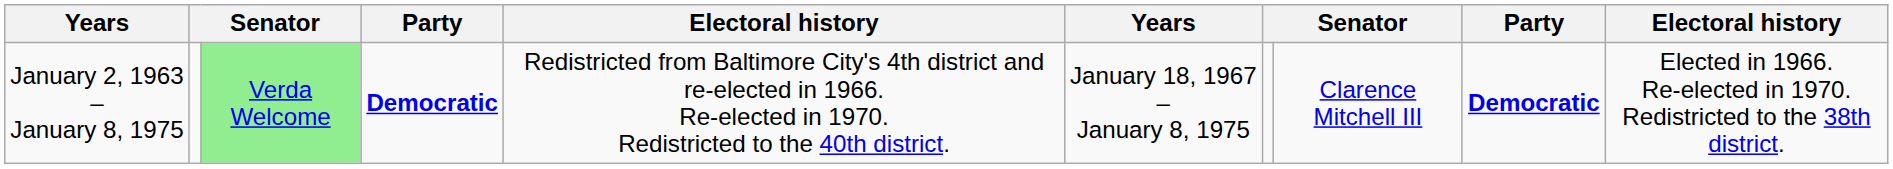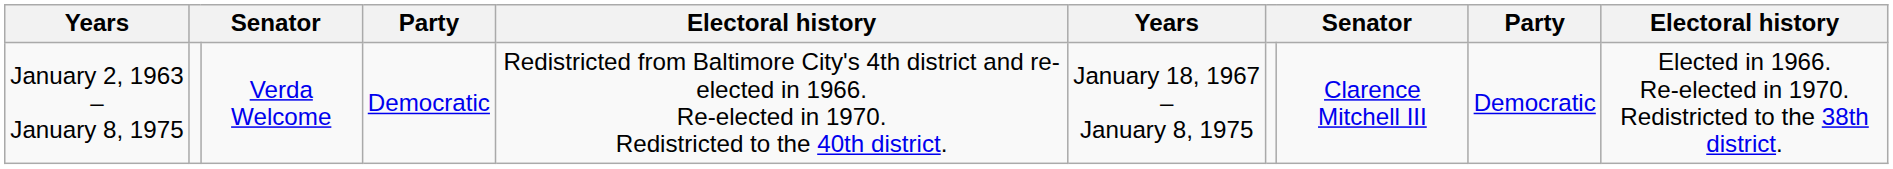(281, 102) lightgreen background -> (281, 102) no background
(432, 102) bold -> (429, 102) normal
(1534, 102) bold -> (1535, 102) normal
